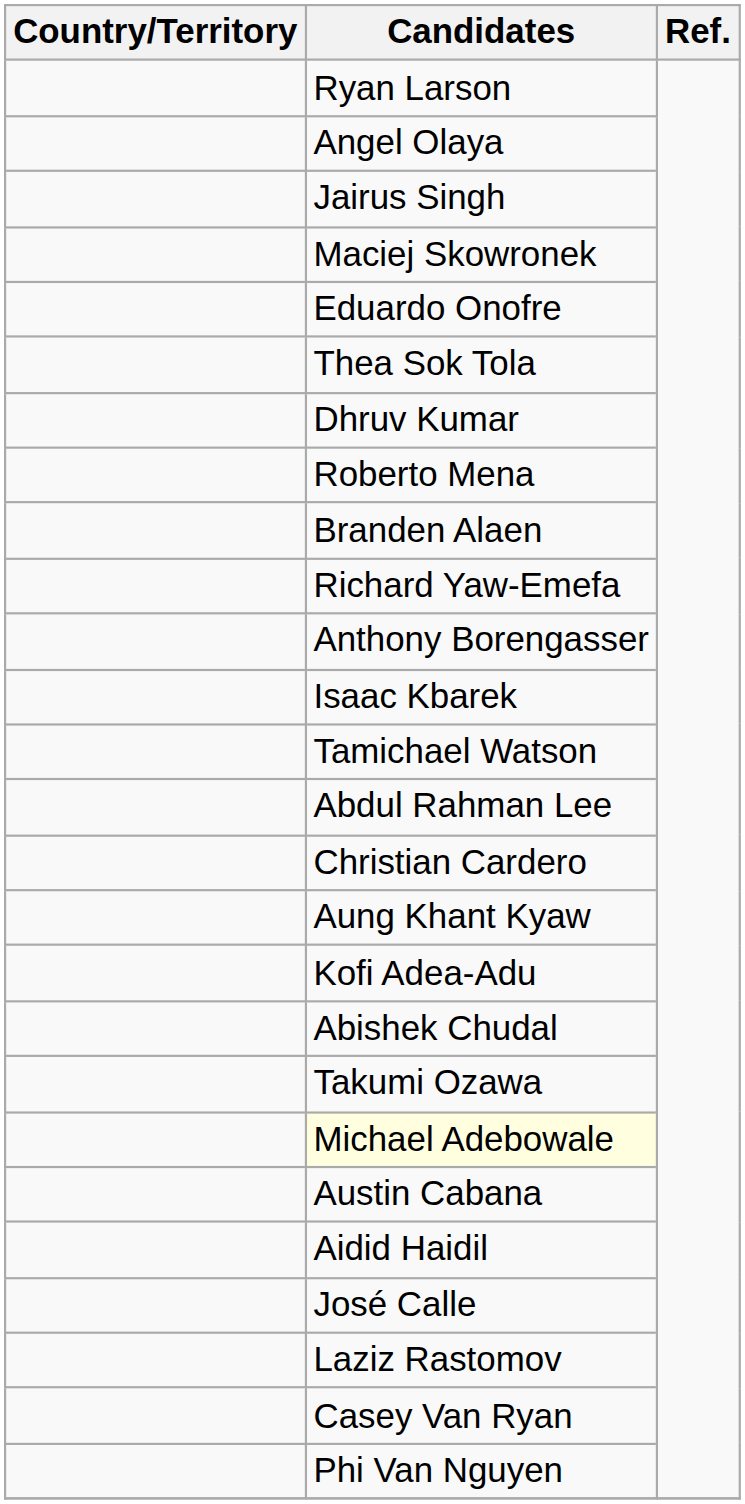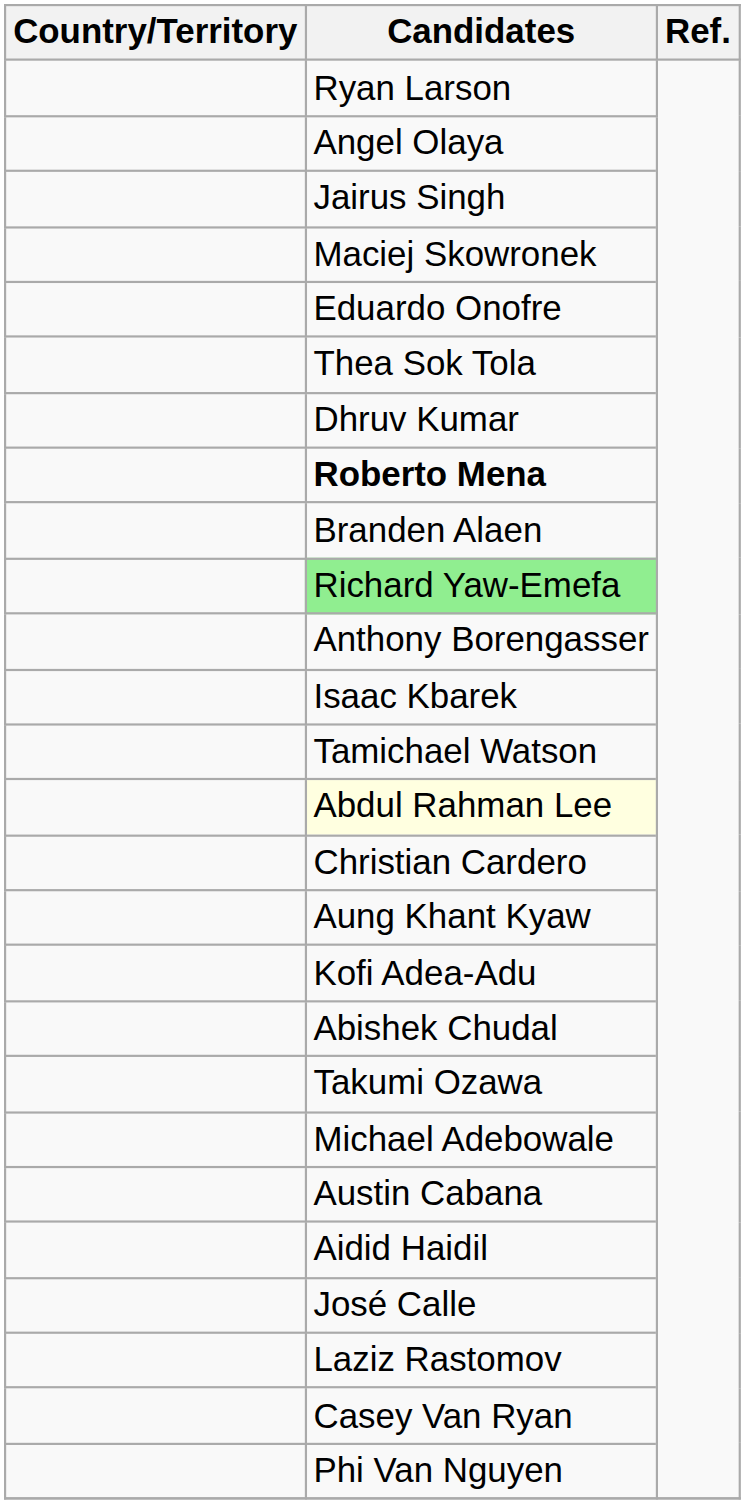(424, 474) normal -> (430, 474) bold
(467, 585) no background -> (467, 585) lightgreen background
(463, 806) no background -> (463, 806) lightyellow background
(464, 1138) lightyellow background -> (464, 1138) no background
